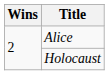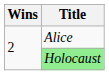(73, 59) no background -> (73, 59) lightgreen background
